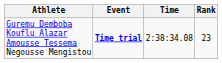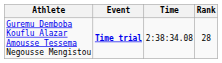(206, 38) 23 -> (206, 38) 28
